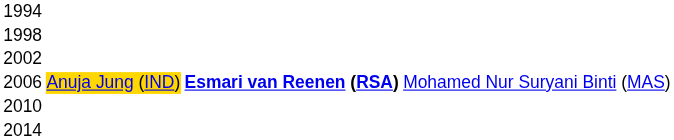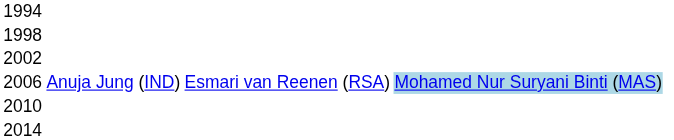(113, 82) gold background -> (113, 82) no background
(292, 82) bold -> (287, 82) normal
(537, 82) no background -> (528, 82) lightblue background
